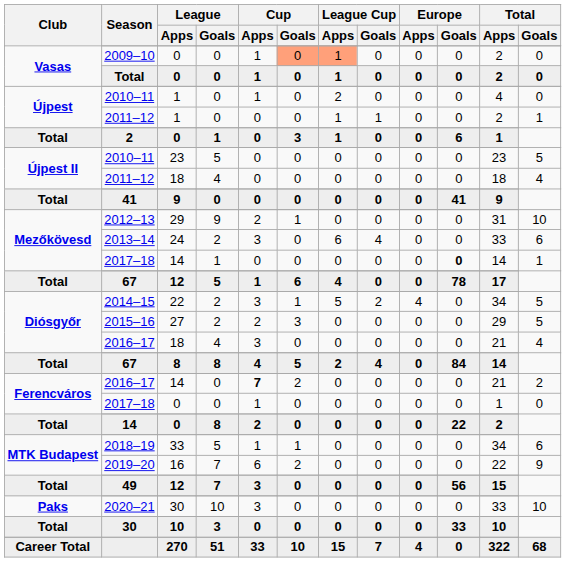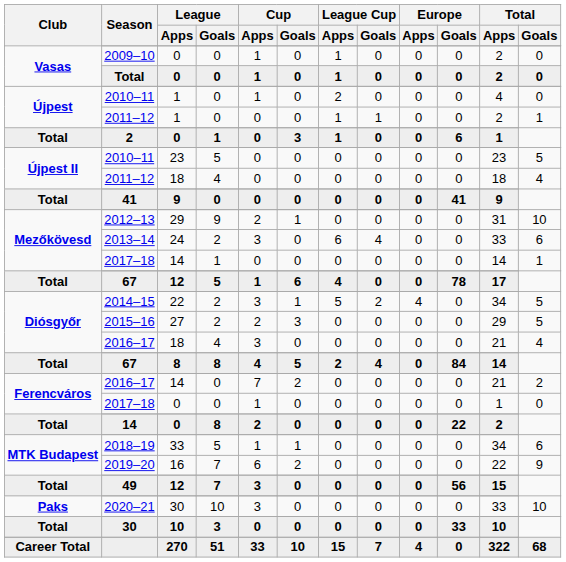(298, 56) lightsalmon background -> (298, 56) no background
(338, 56) lightsalmon background -> (338, 56) no background
(459, 261) bold -> (459, 261) normal
(257, 384) bold -> (257, 384) normal
